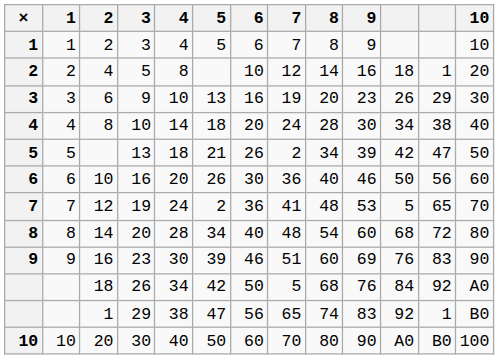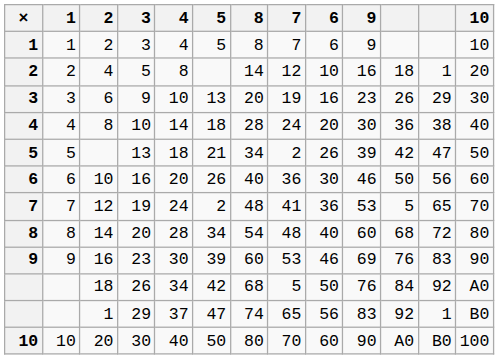columns swapped: (259, 18) <-> (334, 18)
(404, 126) 34 -> (404, 126) 36
(291, 260) 51 -> (291, 260) 53
(179, 314) 38 -> (179, 314) 37
